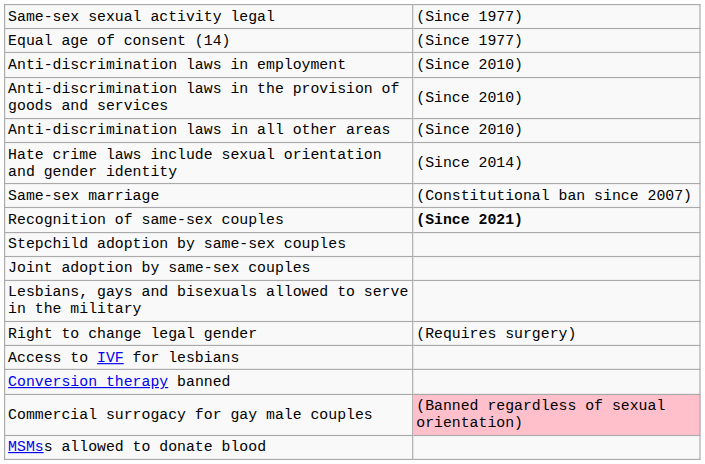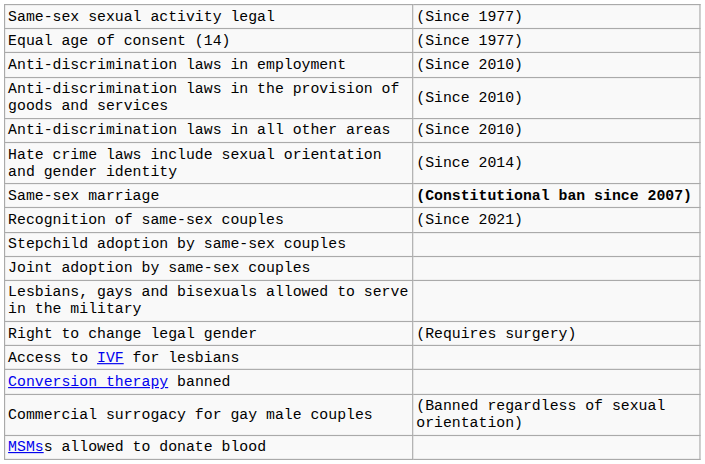(554, 196) normal -> (554, 196) bold
(470, 220) bold -> (470, 220) normal
(541, 415) pink background -> (541, 415) no background
